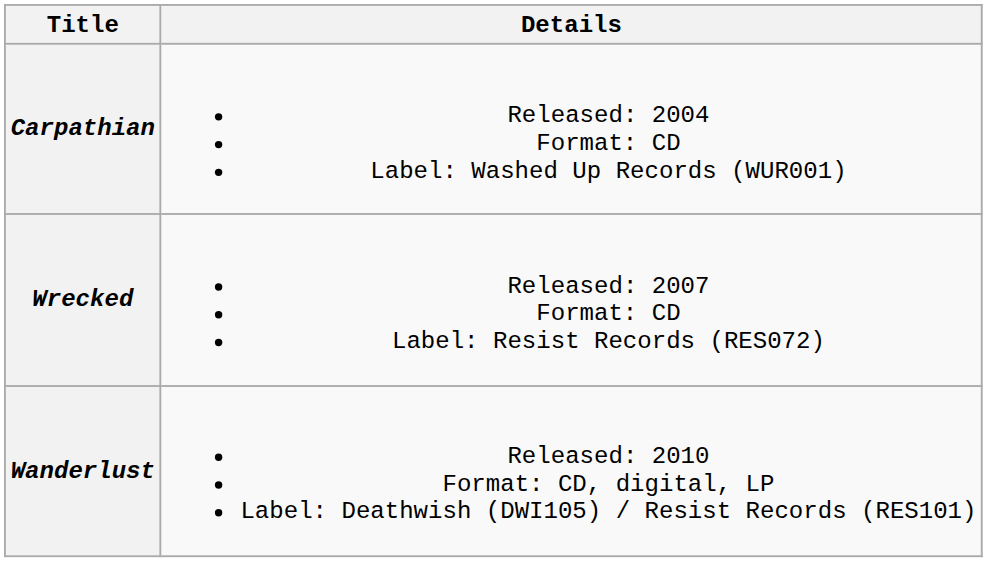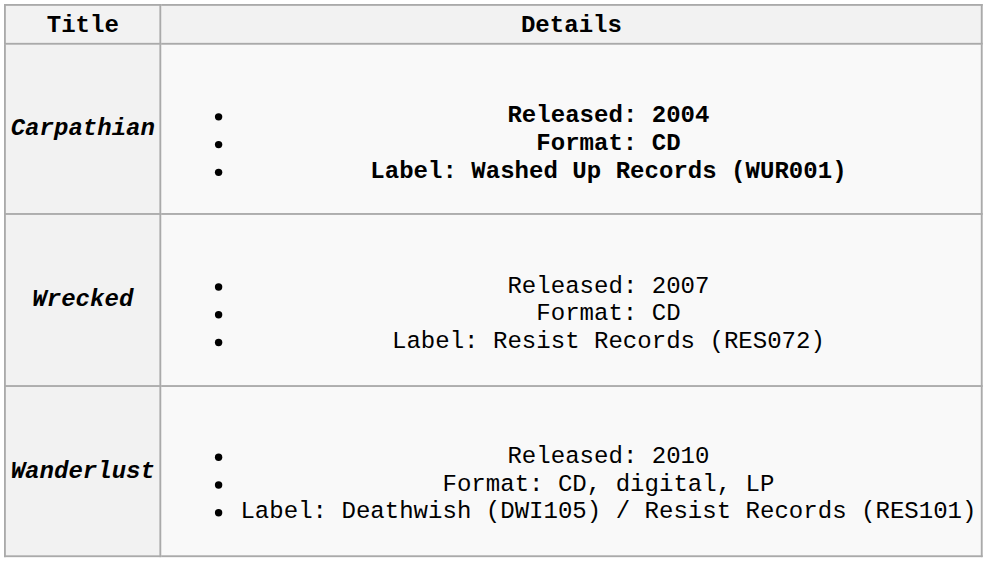(571, 143) normal -> (571, 143) bold
